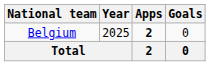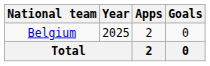(149, 32) bold -> (149, 32) normal
